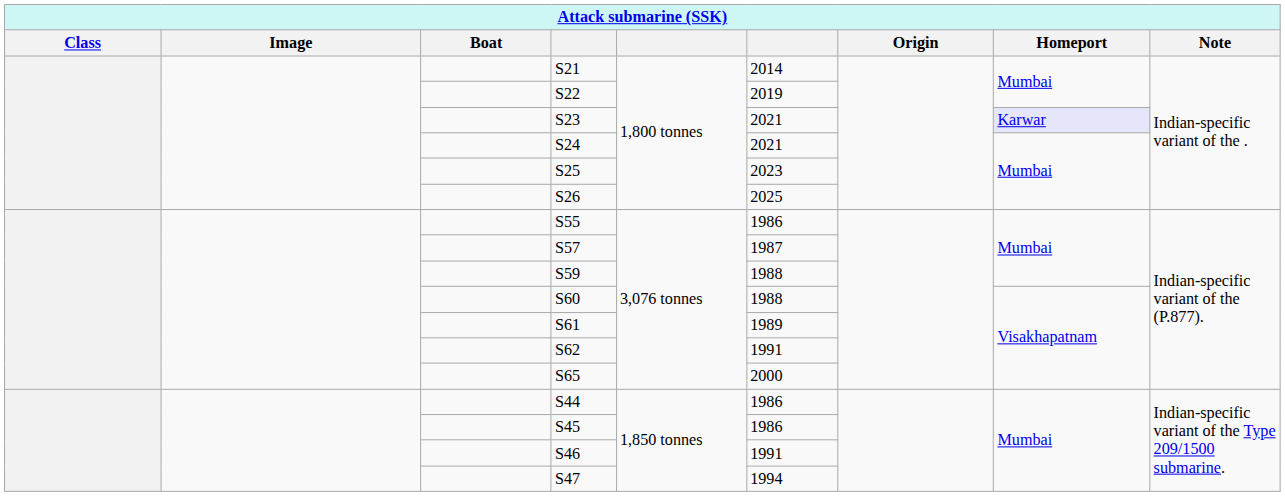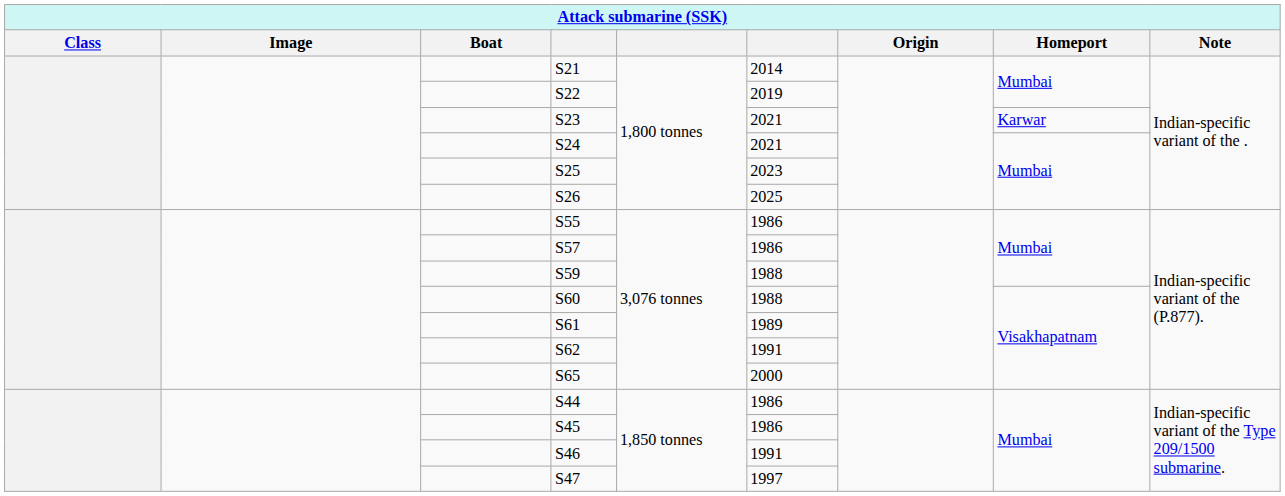(1022, 119) lavender background -> (1022, 119) no background
(766, 247) 1987 -> (766, 247) 1986
(766, 478) 1994 -> (766, 478) 1997
